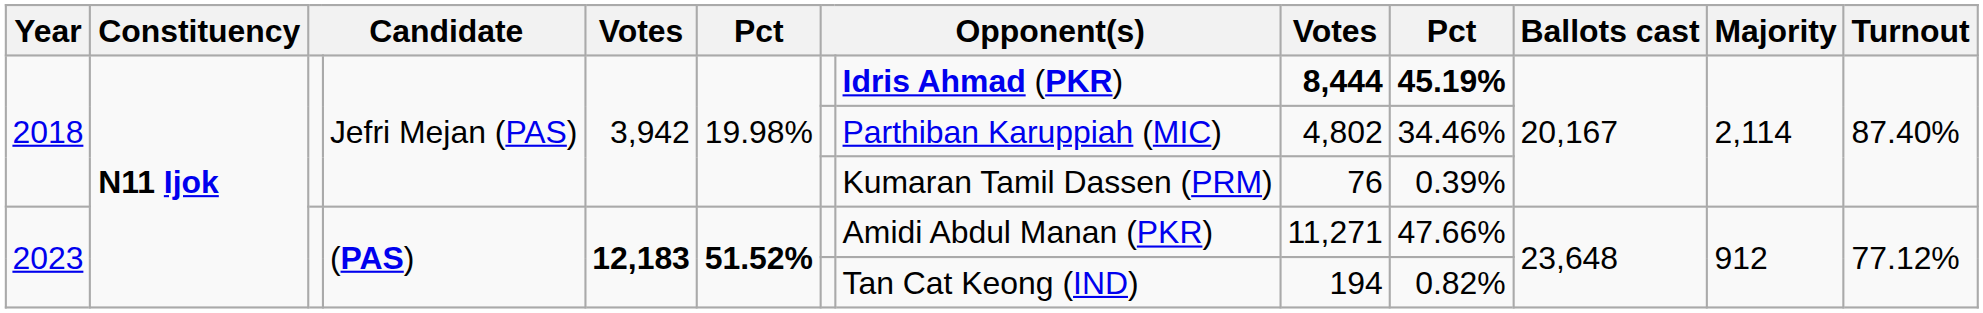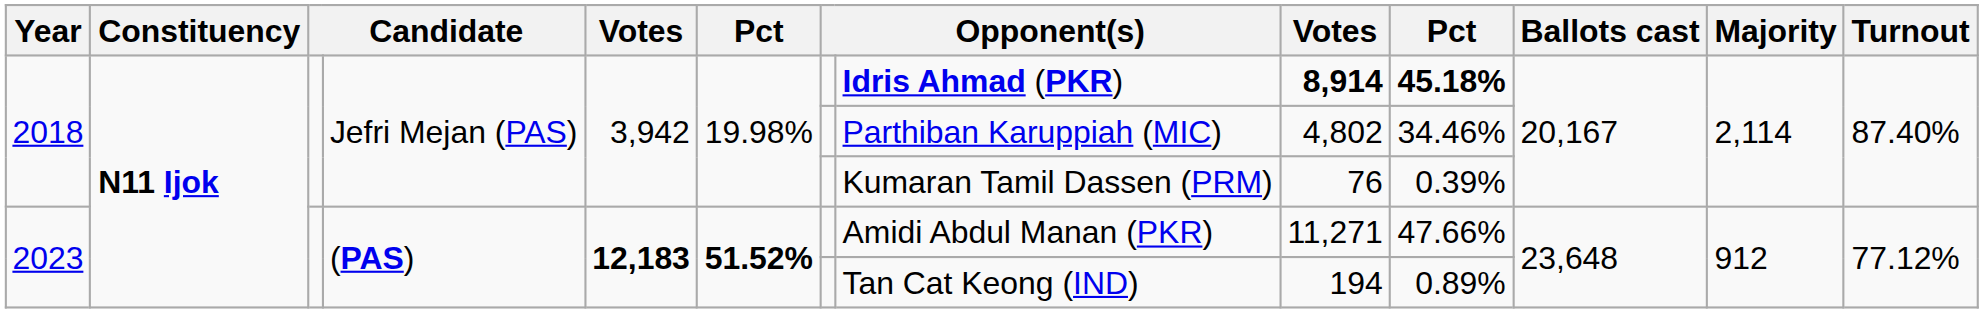(1343, 81) 8,444 -> (1343, 81) 8,914
(1452, 81) 45.19% -> (1452, 81) 45.18%
(1460, 283) 0.82% -> (1460, 283) 0.89%
